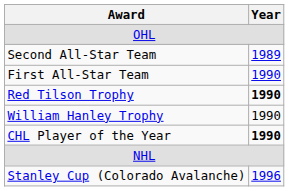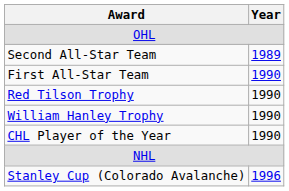(266, 95) bold -> (266, 95) normal
(266, 135) bold -> (266, 135) normal
